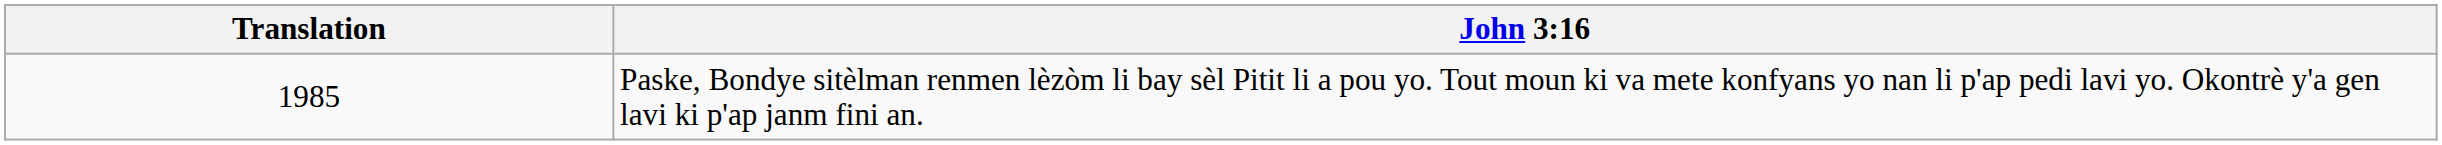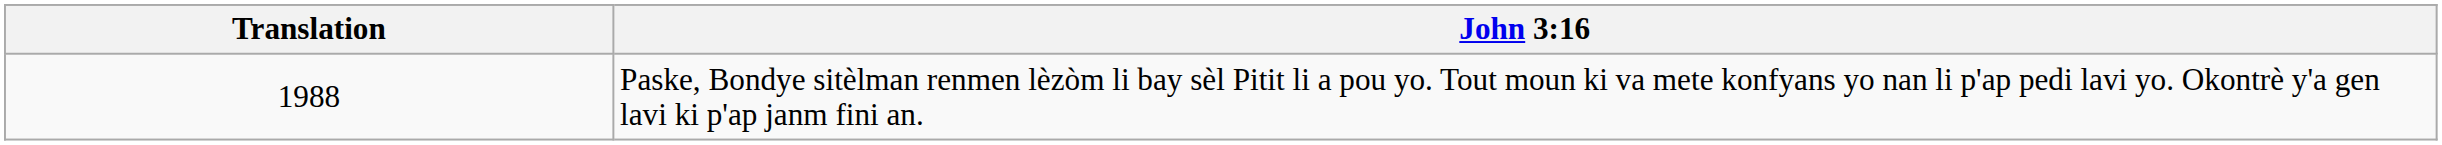(309, 96) 1985 -> (309, 96) 1988
